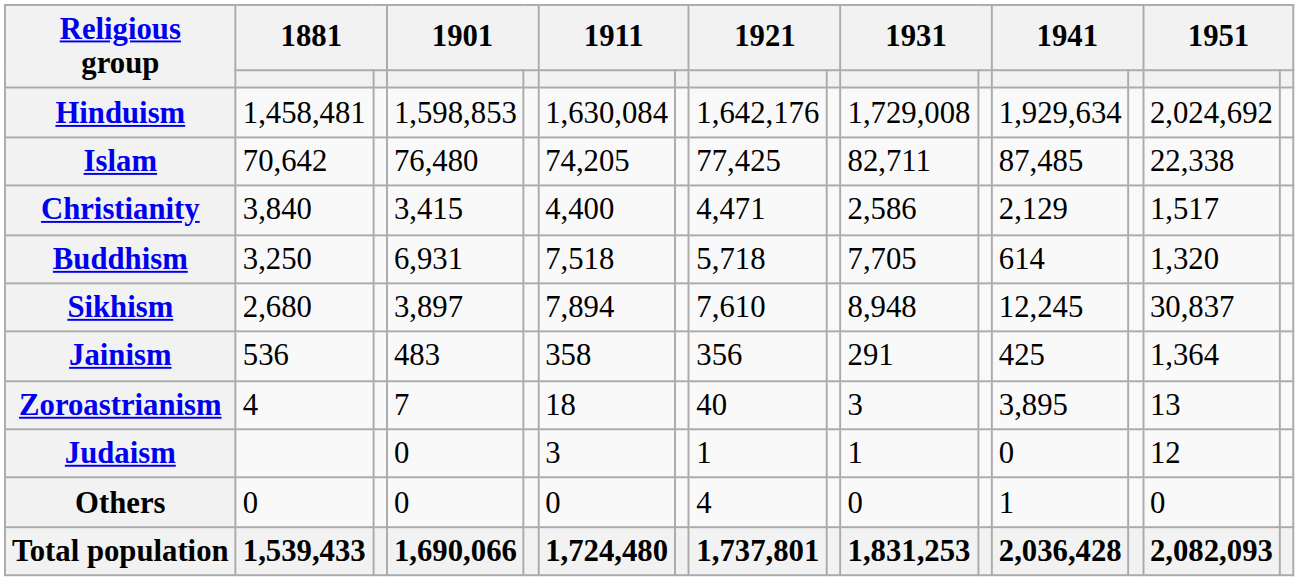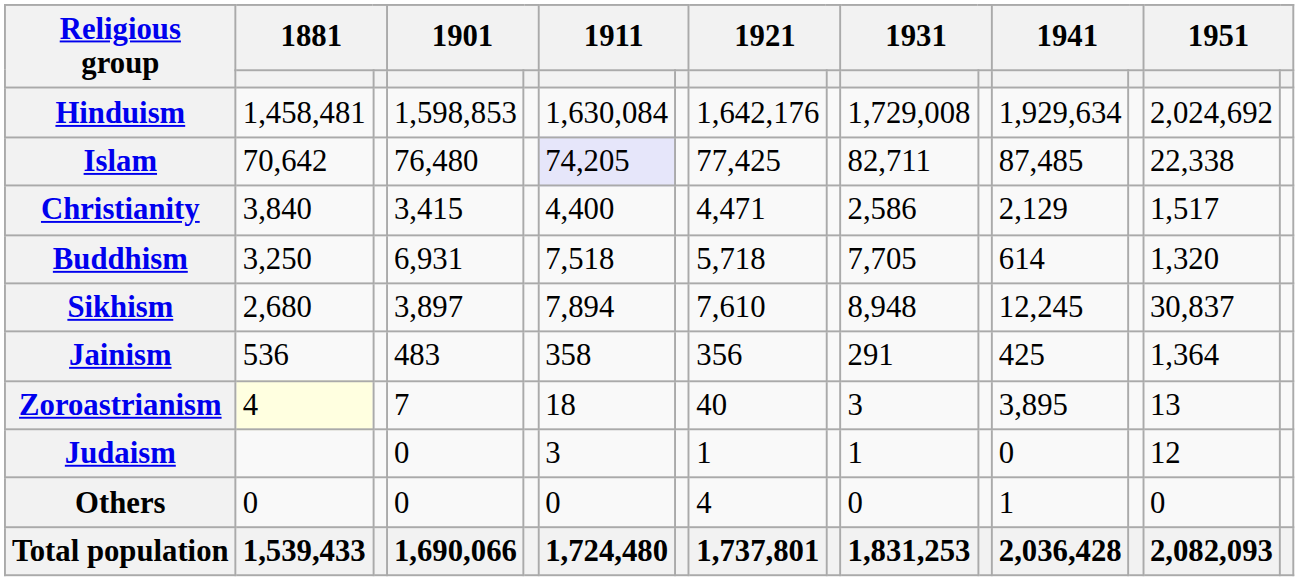(587, 160) no background -> (587, 160) lavender background
(250, 404) no background -> (250, 404) lightyellow background
